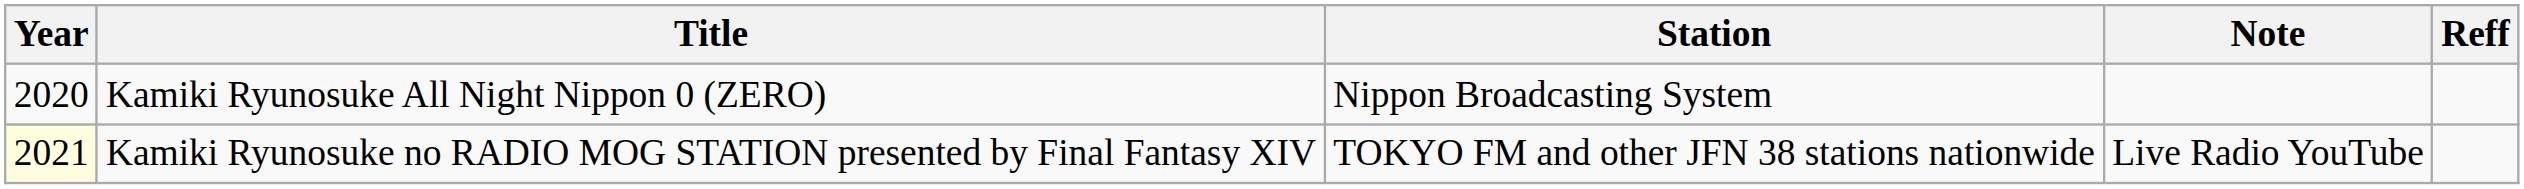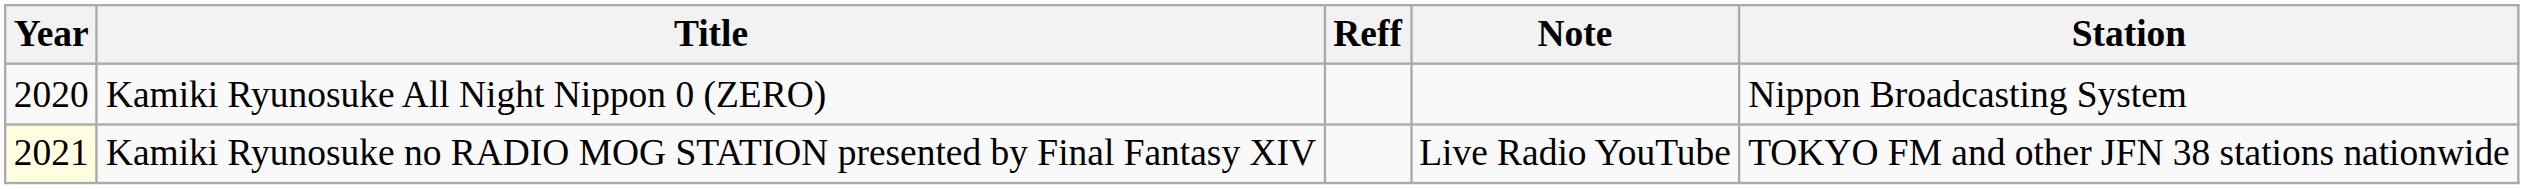columns swapped: (1714, 34) <-> (2475, 34)
